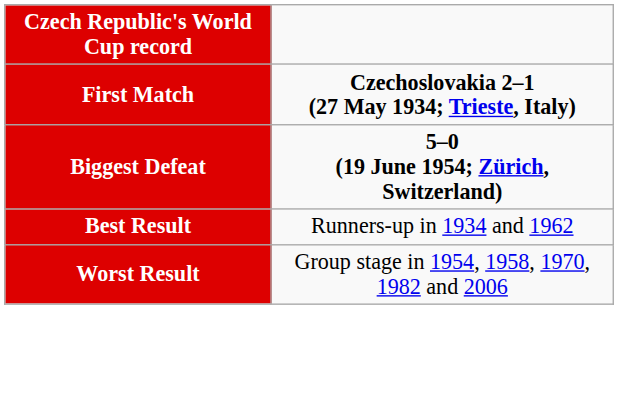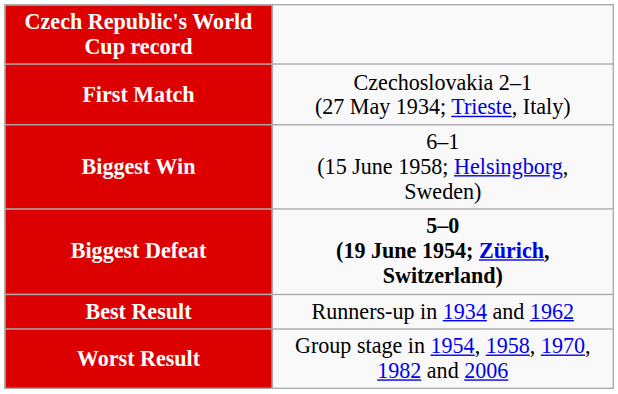(442, 94) bold -> (443, 94) normal
+ row: (138, 166)
